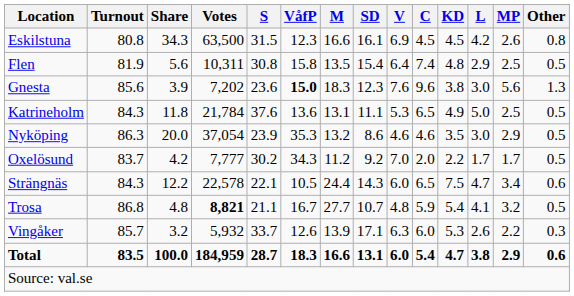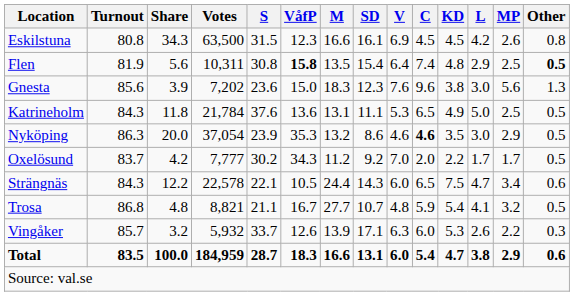(304, 64) normal -> (304, 64) bold
(556, 64) normal -> (556, 64) bold
(304, 87) bold -> (304, 87) normal
(425, 135) normal -> (425, 135) bold
(227, 207) bold -> (227, 207) normal
